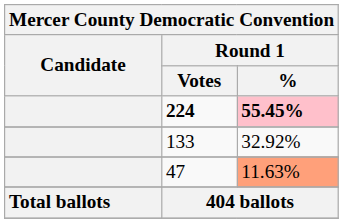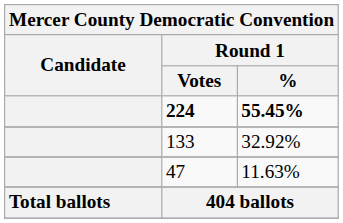(273, 111) pink background -> (273, 111) no background
(271, 171) lightsalmon background -> (271, 171) no background
